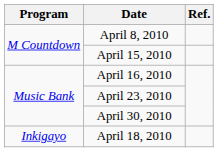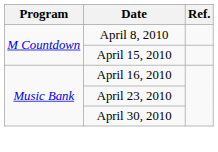- row: (134, 136)
